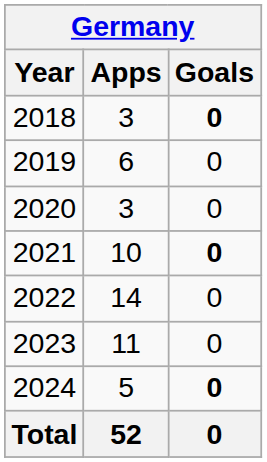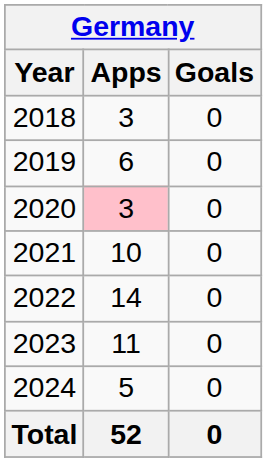(214, 117) bold -> (214, 117) normal
(126, 207) no background -> (126, 207) pink background
(214, 252) bold -> (214, 252) normal
(214, 388) bold -> (214, 388) normal
